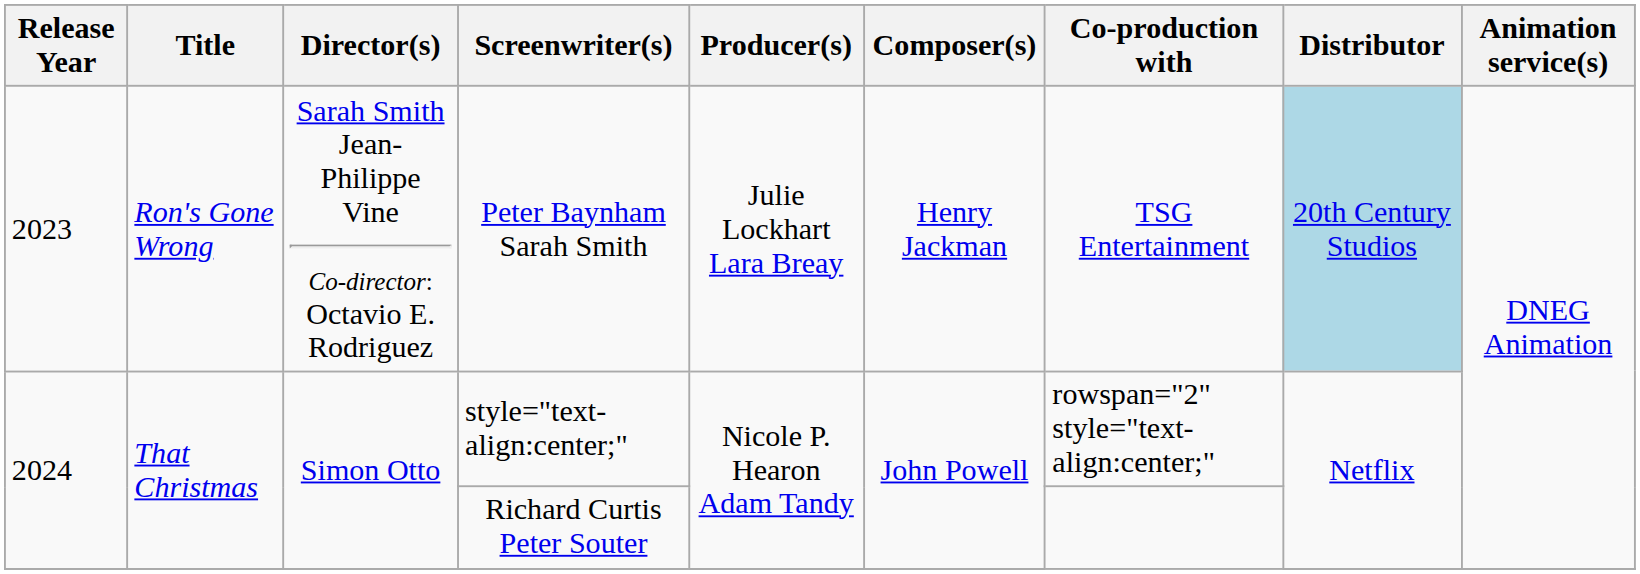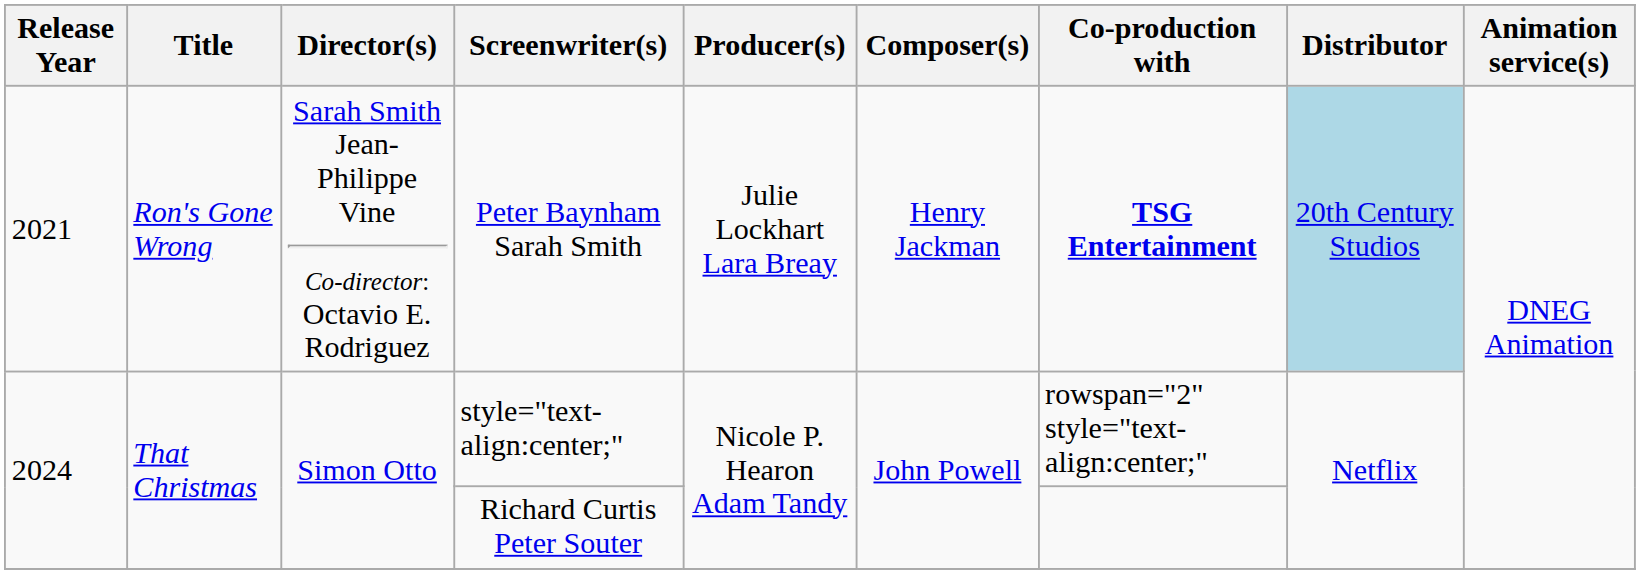(42, 228) 2023 -> (42, 228) 2021
(1164, 228) normal -> (1162, 228) bold
